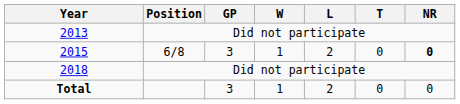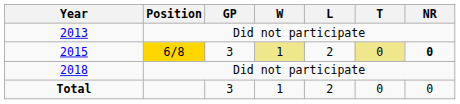(174, 52) no background -> (174, 52) gold background
(280, 52) no background -> (280, 52) khaki background
(380, 52) no background -> (380, 52) khaki background
